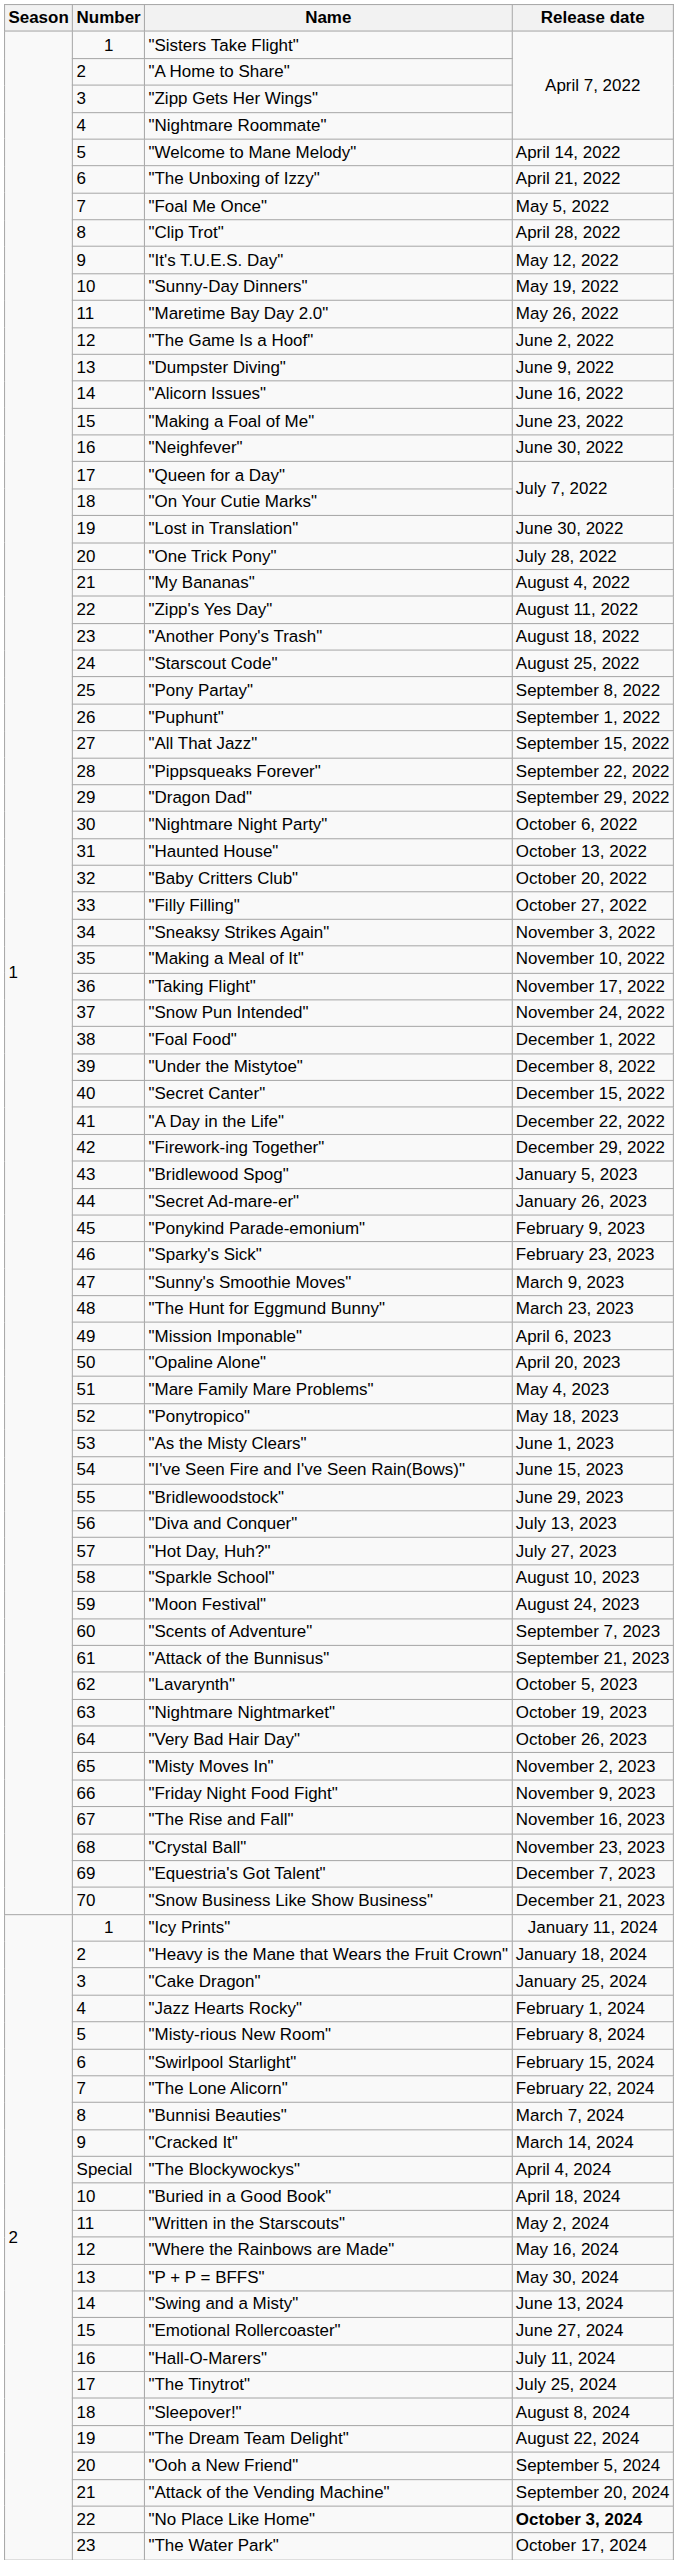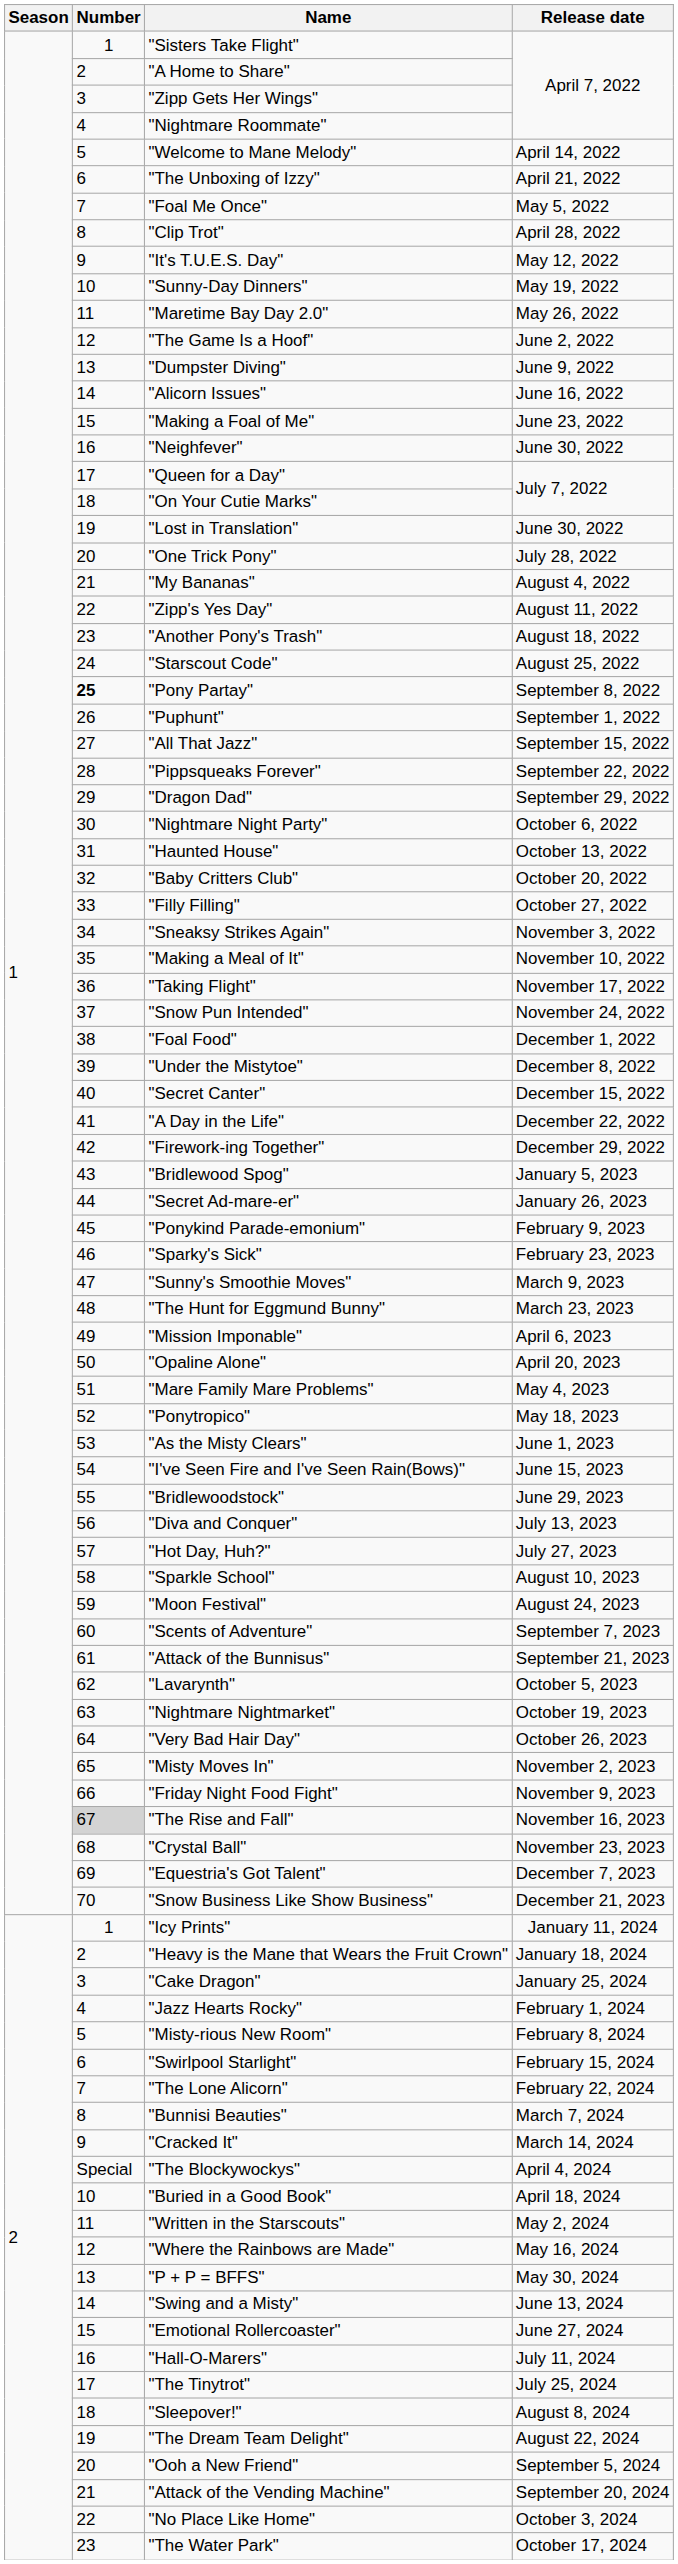(86, 690) normal -> (86, 690) bold
(86, 1820) no background -> (86, 1820) lightgrey background
(579, 2519) bold -> (577, 2519) normal
